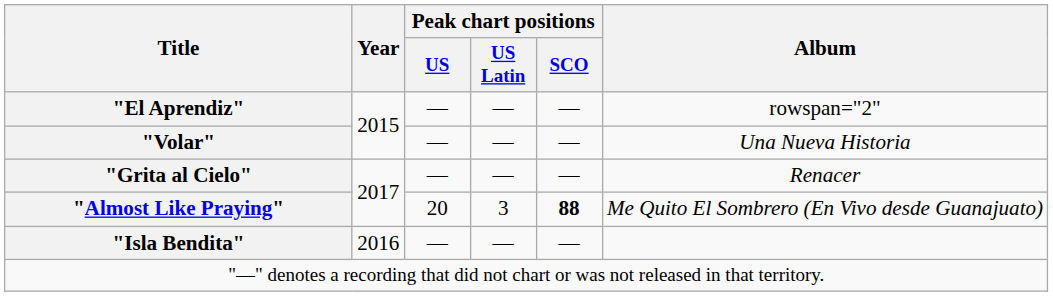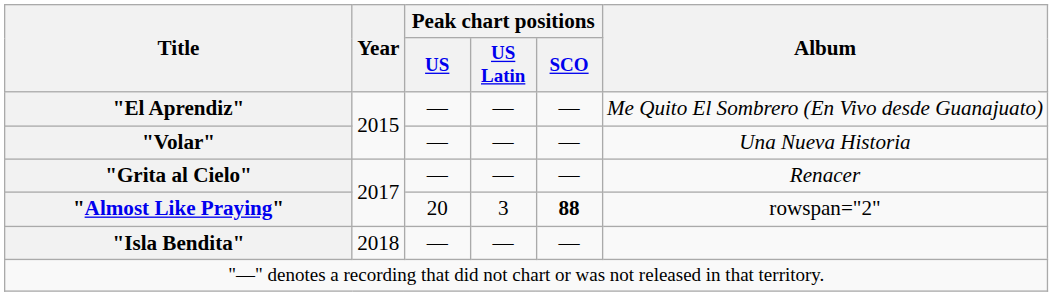(825, 108) rowspan="2" -> (825, 108) Me Quito El Sombrero (En Vivo desde Guanajuato)
(825, 209) Me Quito El Sombrero (En Vivo desde Guanajuato) -> (825, 209) rowspan="2"
(378, 242) 2016 -> (378, 242) 2018
